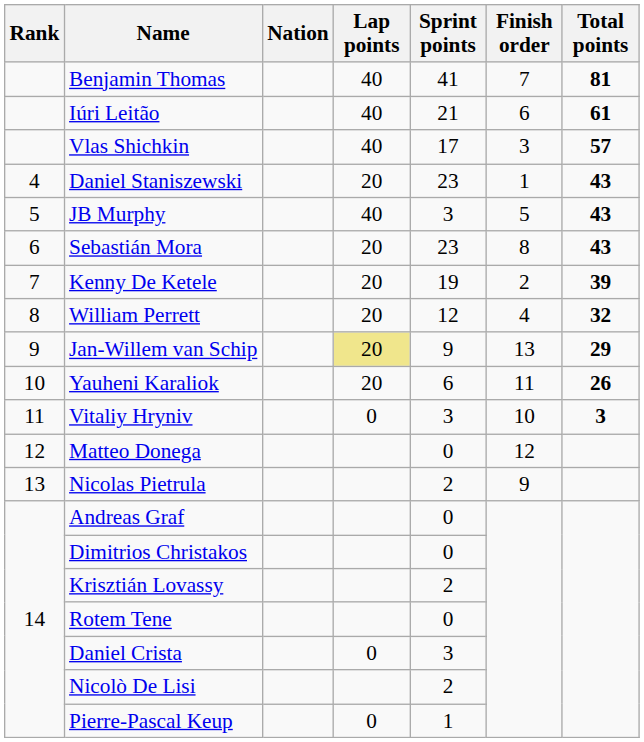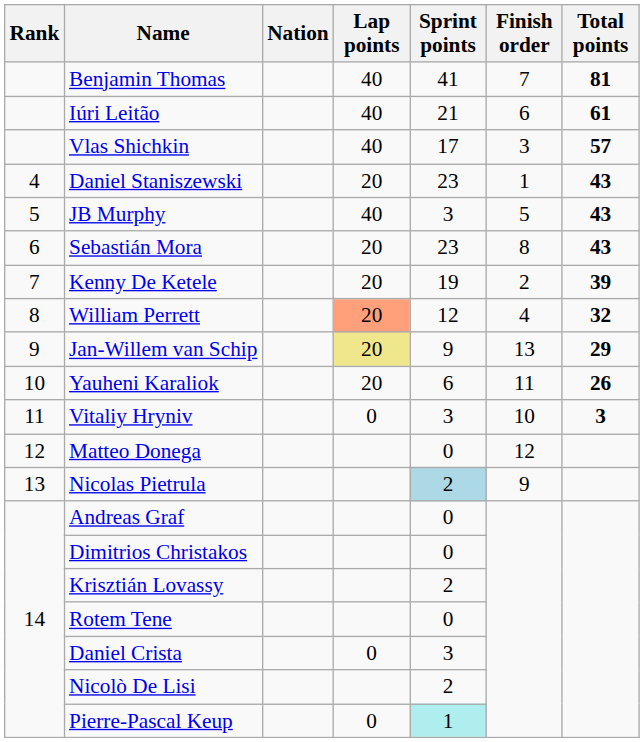(372, 315) no background -> (372, 315) lightsalmon background
(448, 484) no background -> (448, 484) lightblue background
(448, 720) no background -> (448, 720) paleturquoise background
